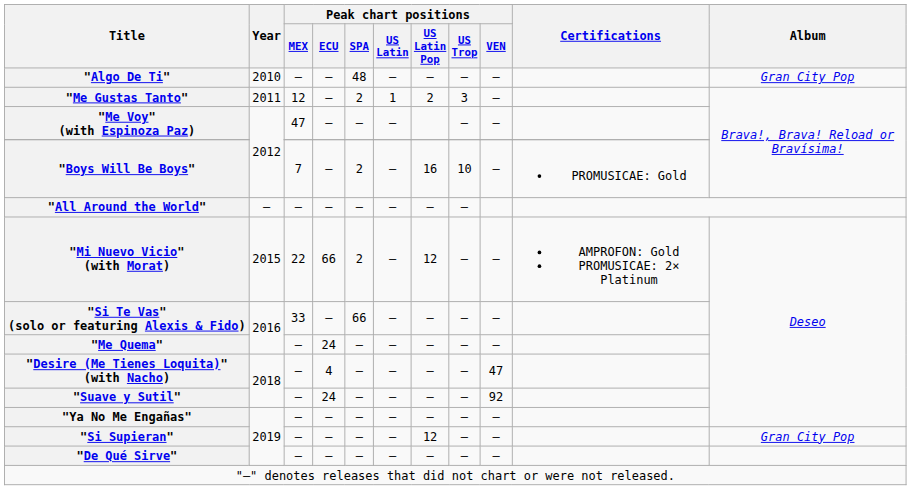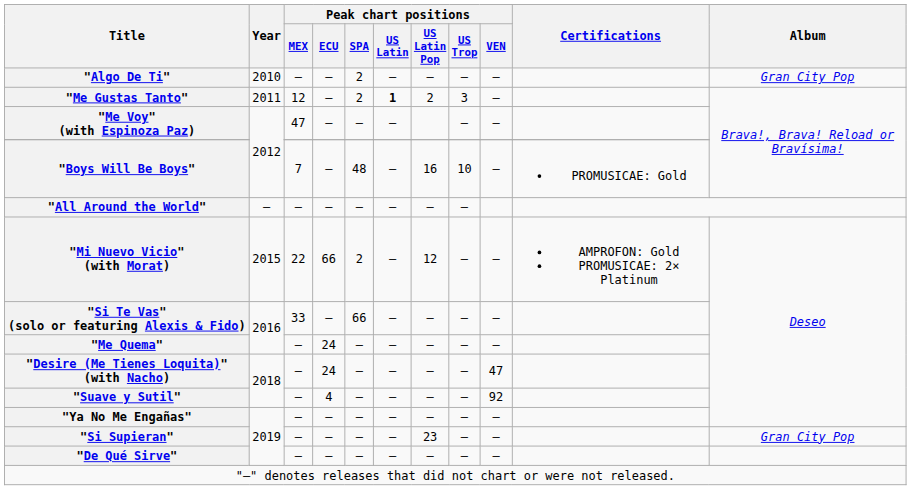(359, 78) 48 -> (359, 78) 2
(393, 97) normal -> (393, 97) bold
(359, 169) 2 -> (359, 169) 48
(329, 371) 4 -> (329, 371) 24
(329, 397) 24 -> (329, 397) 4
(430, 436) 12 -> (430, 436) 23
